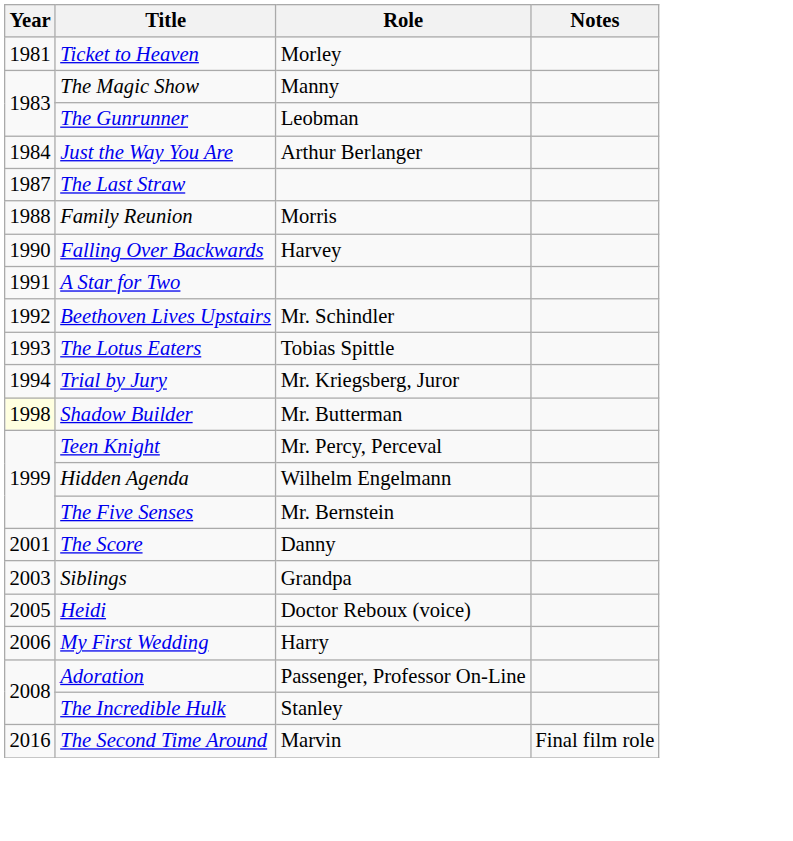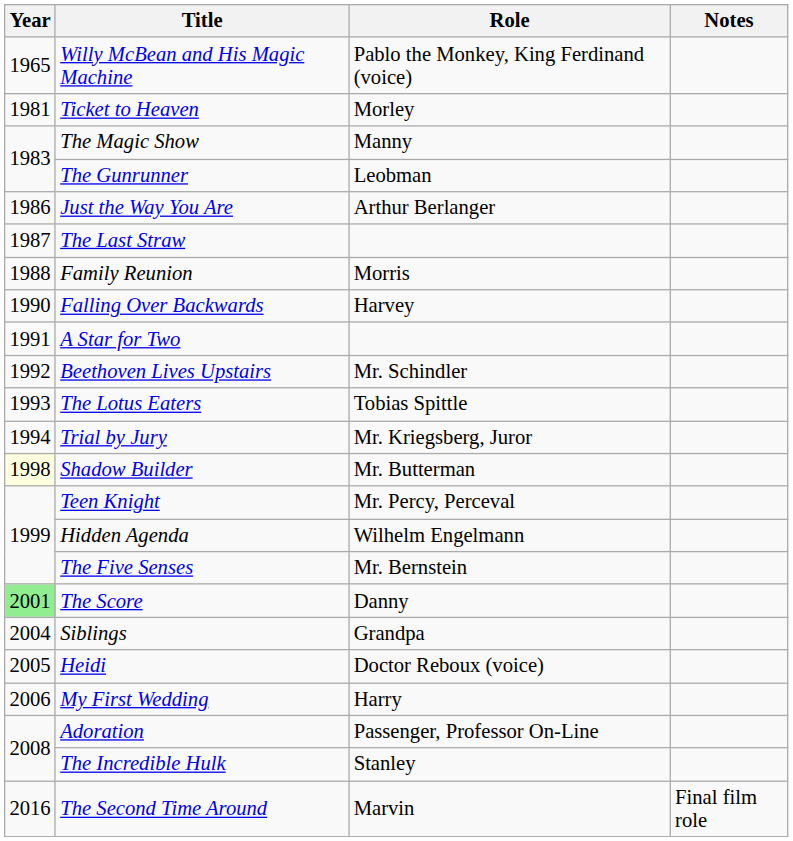+ row: (182, 65)
(30, 151) 1984 -> (30, 207) 1986
(30, 544) no background -> (30, 600) lightgreen background
(30, 577) 2003 -> (30, 633) 2004
